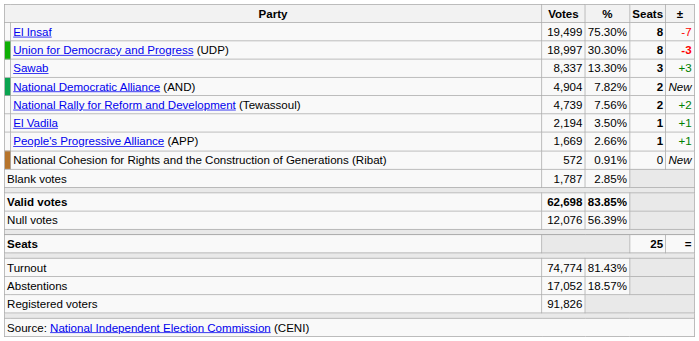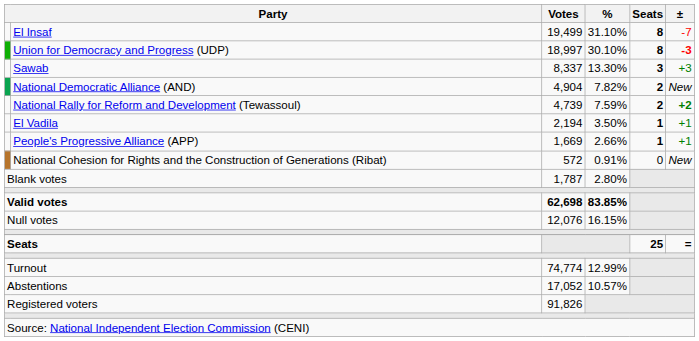(607, 32) 75.30% -> (607, 32) 31.10%
(607, 50) 30.30% -> (607, 50) 30.10%
(611, 105) 7.56% -> (611, 105) 7.59%
(685, 105) normal -> (685, 105) bold
(611, 178) 2.85% -> (611, 178) 2.80%
(607, 220) 56.39% -> (607, 220) 16.15%
(607, 268) 81.43% -> (607, 268) 12.99%
(607, 286) 18.57% -> (607, 286) 10.57%
